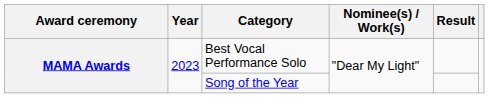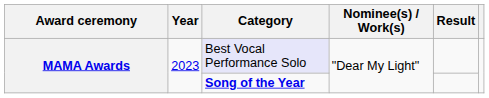(256, 55) no background -> (256, 55) lavender background
(252, 83) normal -> (255, 83) bold
